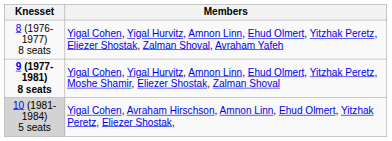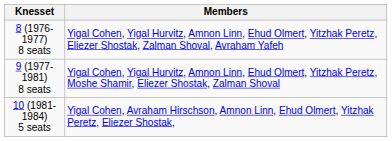(35, 78) bold -> (35, 78) normal
(35, 117) lightgrey background -> (35, 117) no background
